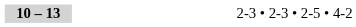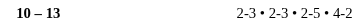(38, 13) lightgrey background -> (38, 13) no background
